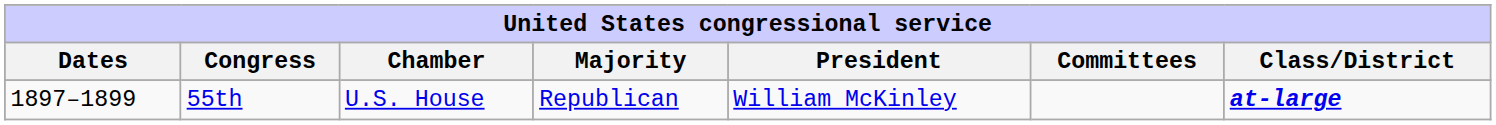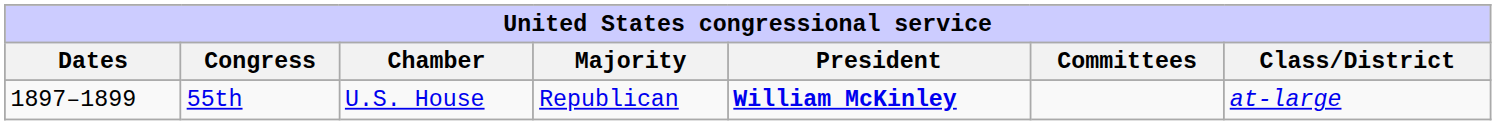(845, 100) normal -> (845, 100) bold
(1286, 100) bold -> (1286, 100) normal
